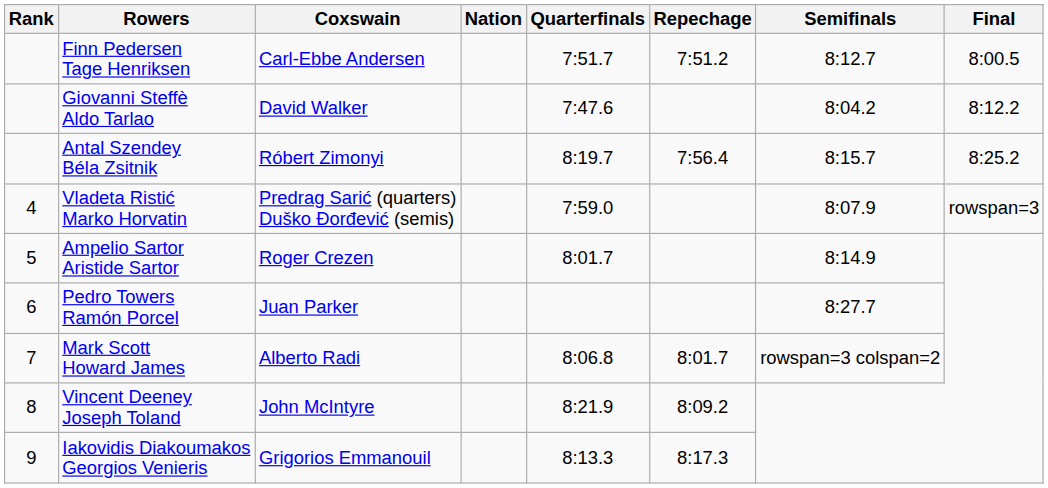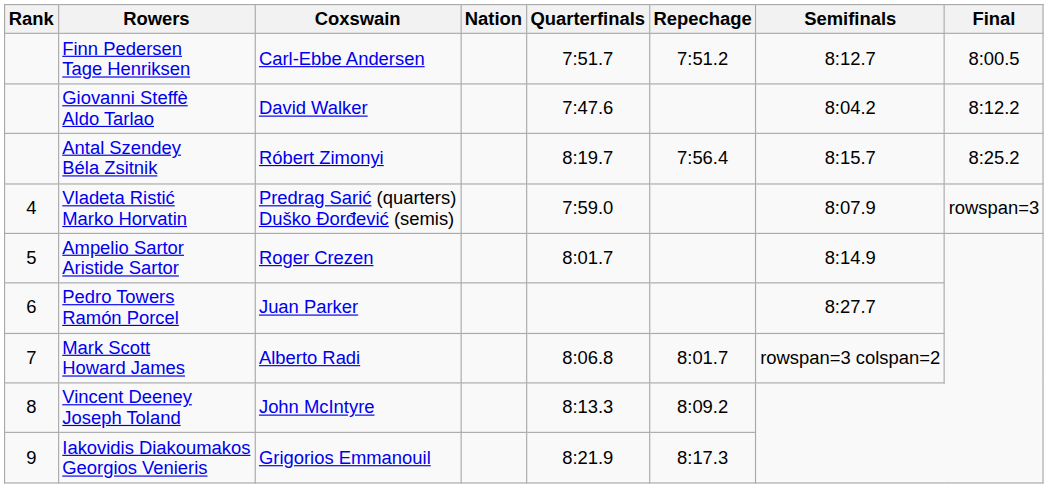(588, 407) 8:21.9 -> (588, 407) 8:13.3
(588, 457) 8:13.3 -> (588, 457) 8:21.9
